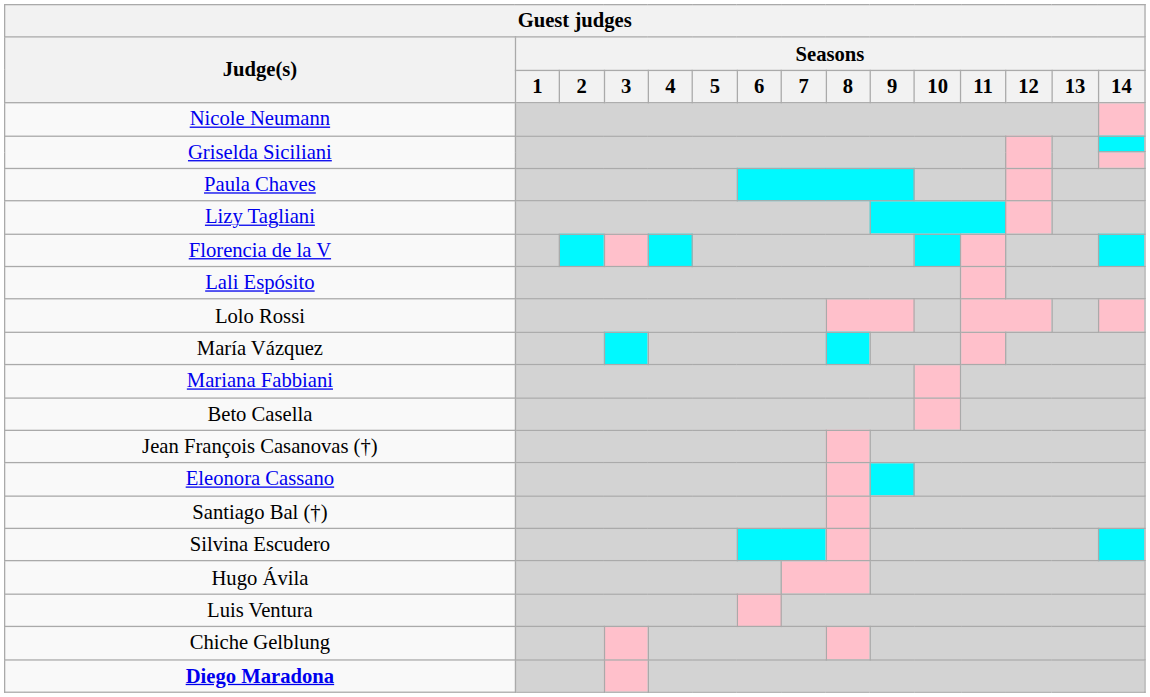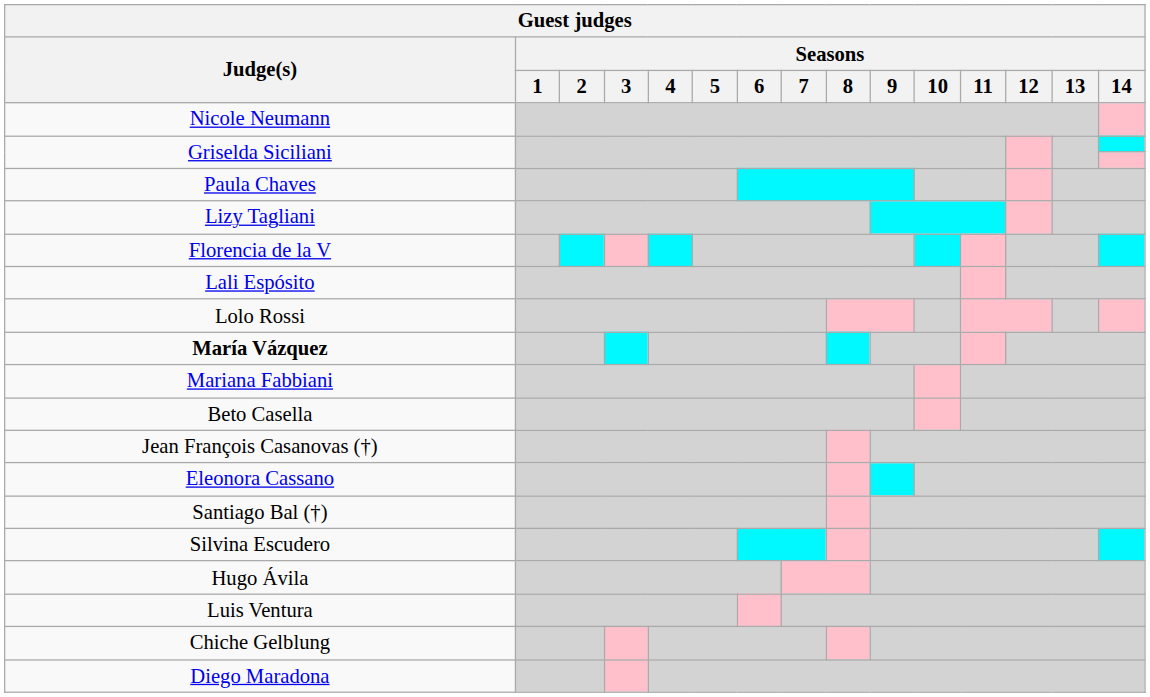(260, 348) normal -> (260, 348) bold
(260, 675) bold -> (260, 675) normal
